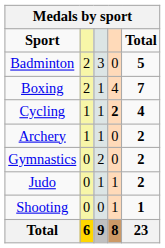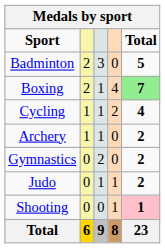(141, 88) no background -> (141, 88) lightgreen background
(115, 111) bold -> (115, 111) normal
(141, 207) no background -> (141, 207) pink background
